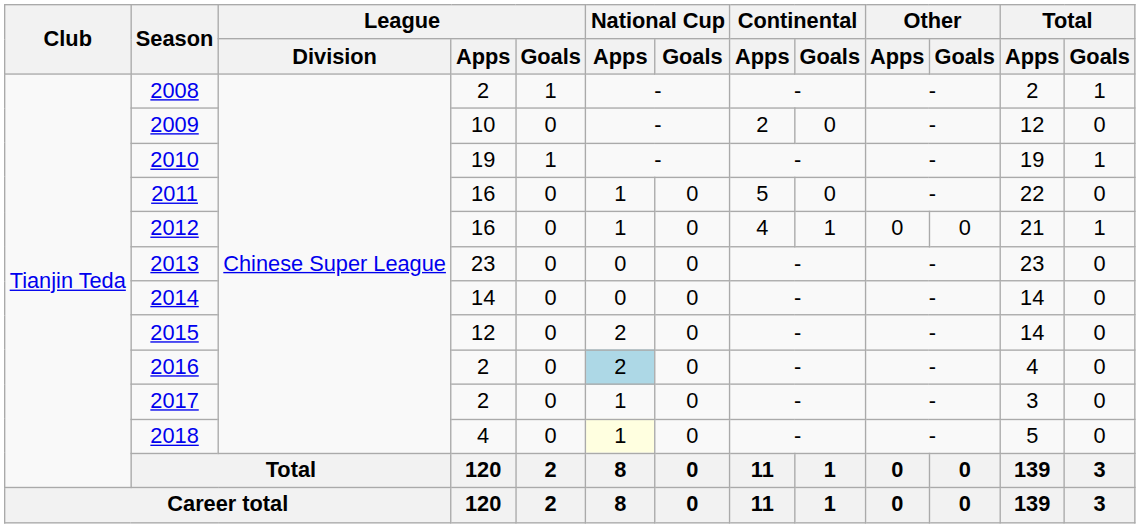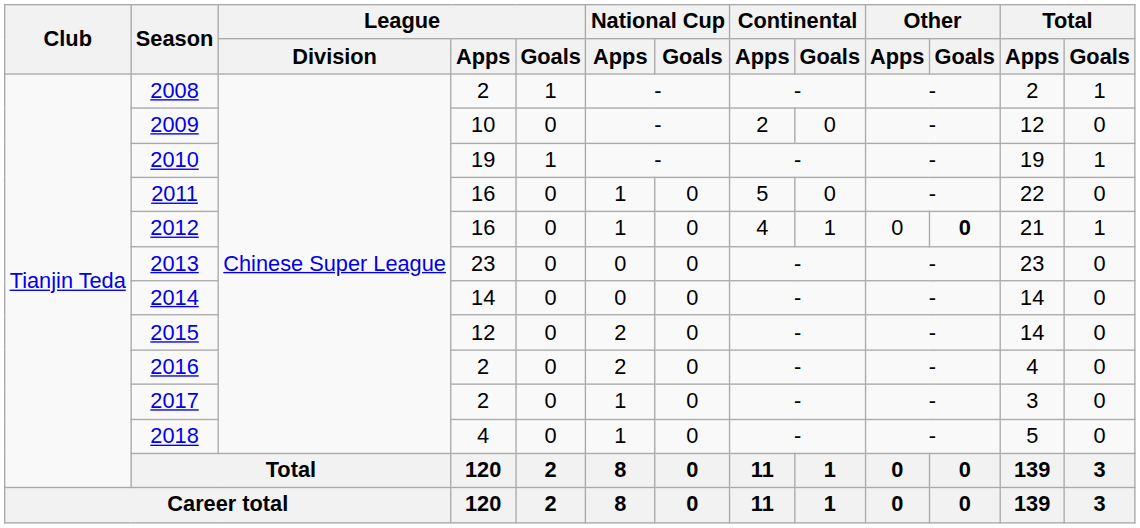(965, 228) normal -> (965, 228) bold
(620, 366) lightblue background -> (620, 366) no background
(620, 435) lightyellow background -> (620, 435) no background
